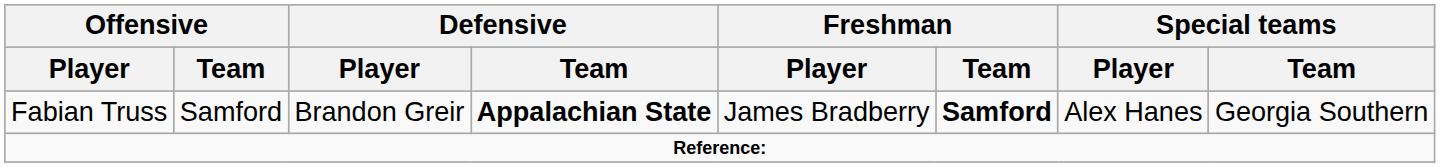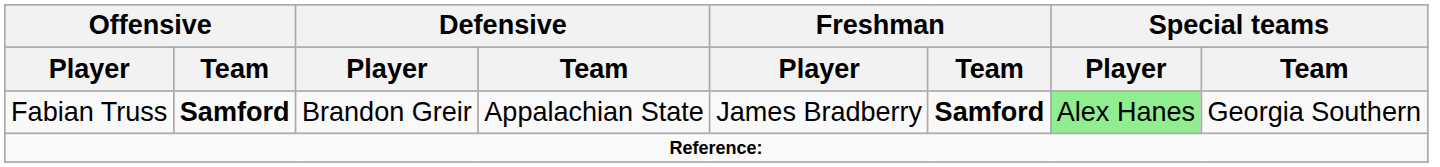(231, 111) normal -> (235, 111) bold
(594, 111) bold -> (594, 111) normal
(1133, 111) no background -> (1126, 111) lightgreen background
